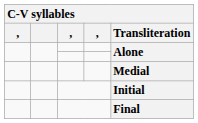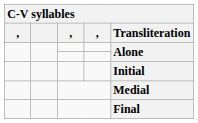(131, 71) Medial -> (129, 71) Initial
(129, 90) Initial -> (131, 90) Medial
